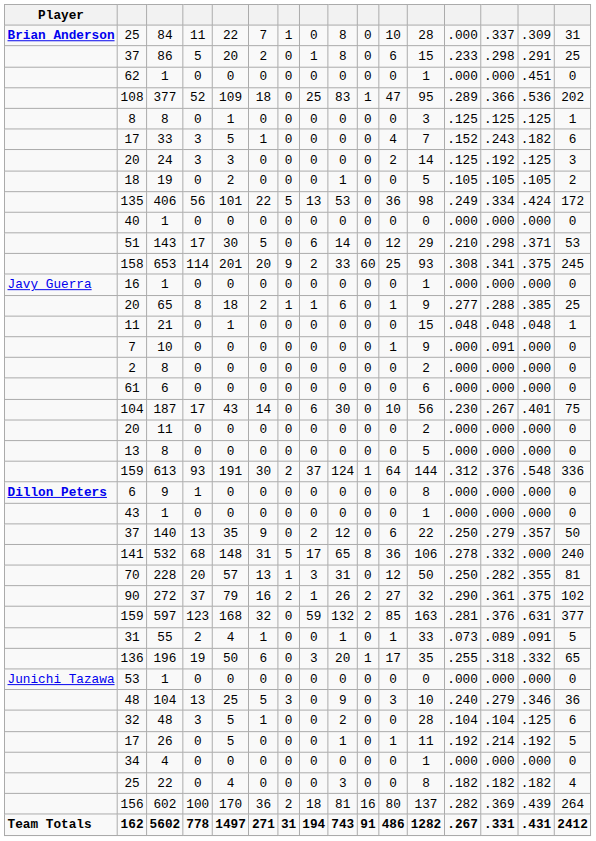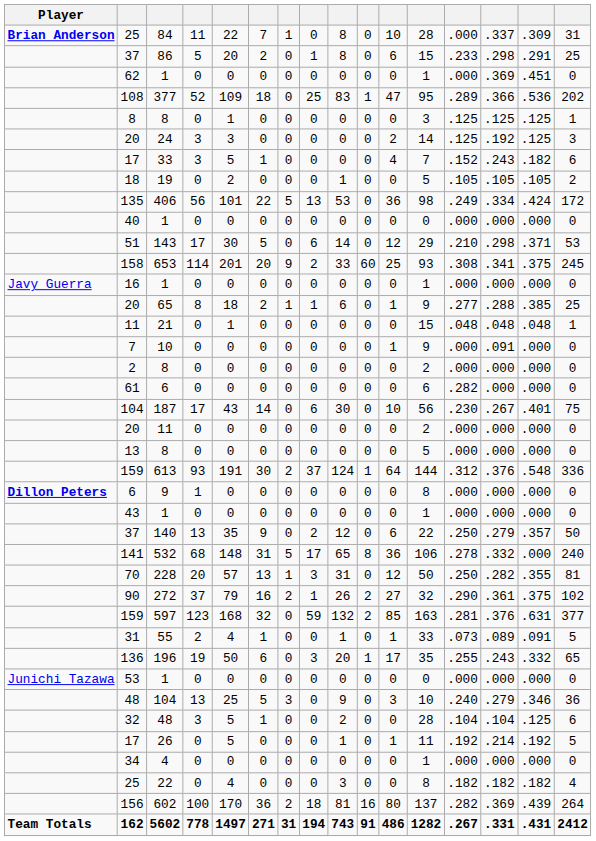(499, 77) .000 -> (499, 77) .369
rows swapped: (132, 139) <-> (132, 160)
(463, 389) .000 -> (463, 389) .282
(499, 659) .318 -> (499, 659) .243
